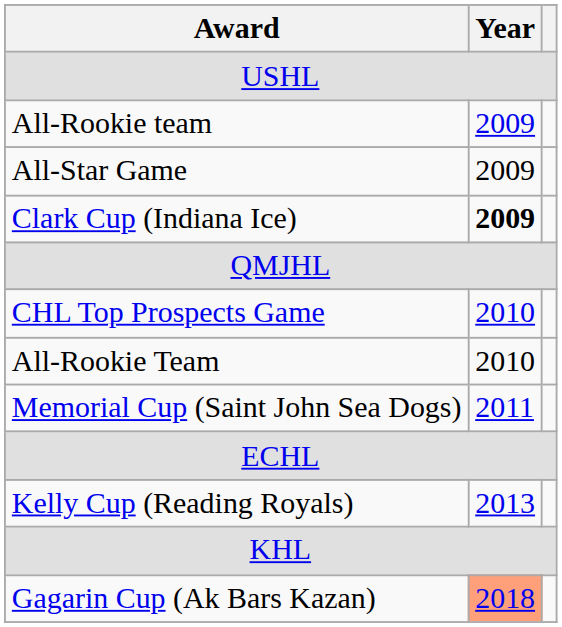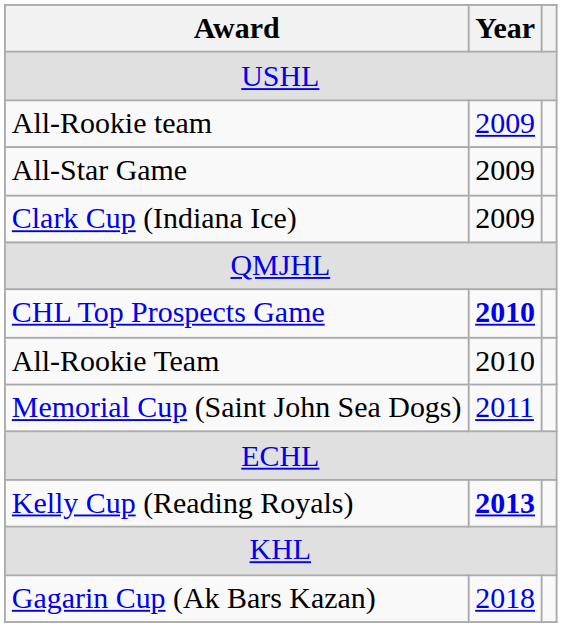(505, 218) bold -> (505, 218) normal
(505, 312) normal -> (505, 312) bold
(505, 502) normal -> (505, 502) bold
(505, 597) lightsalmon background -> (505, 597) no background
